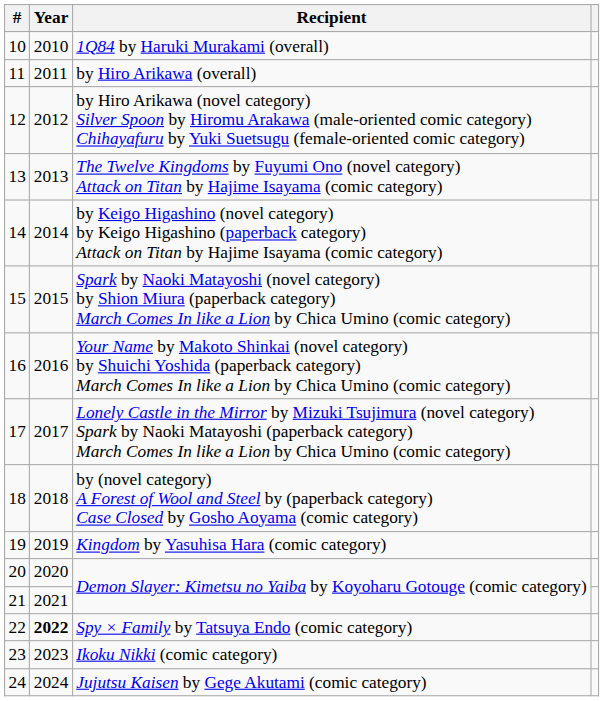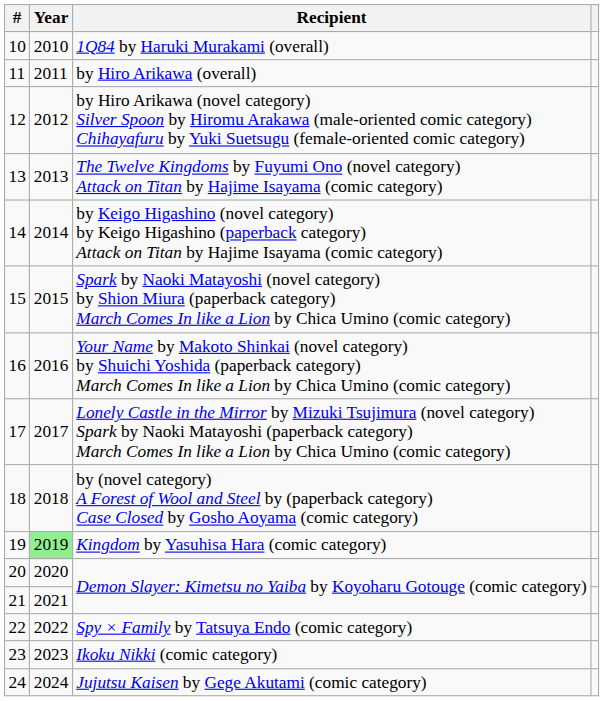(51, 544) no background -> (51, 544) lightgreen background
(51, 627) bold -> (51, 627) normal
